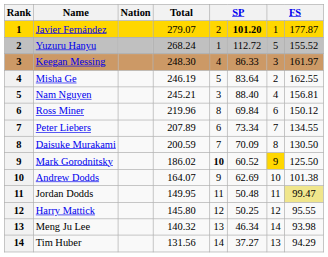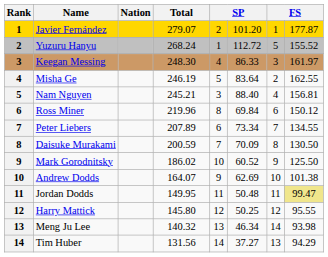(247, 29) bold -> (247, 29) normal
(219, 161) bold -> (219, 161) normal
(276, 161) gold background -> (276, 161) no background
